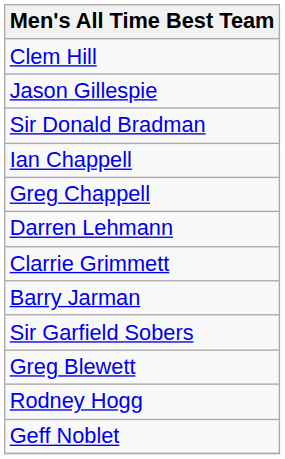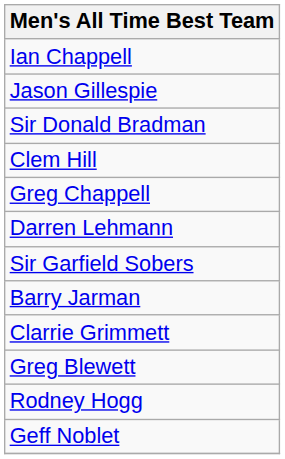(53, 56) Clem Hill -> (71, 56) Ian Chappell
(71, 159) Ian Chappell -> (53, 159) Clem Hill
(89, 263) Clarrie Grimmett -> (102, 263) Sir Garfield Sobers
(102, 332) Sir Garfield Sobers -> (89, 332) Clarrie Grimmett
